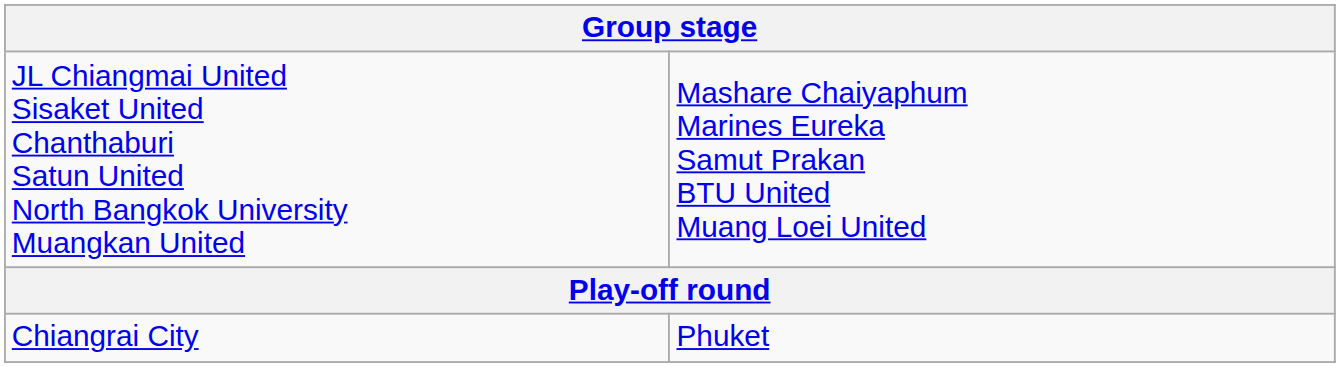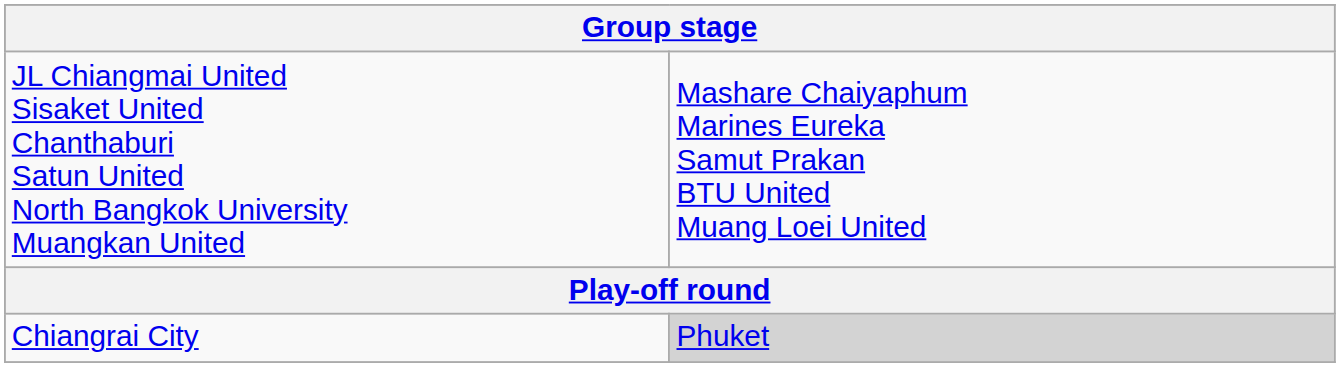(723, 337) no background -> (723, 337) lightgrey background
